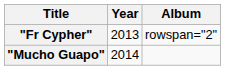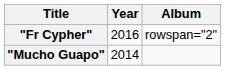(125, 34) 2013 -> (125, 34) 2016
